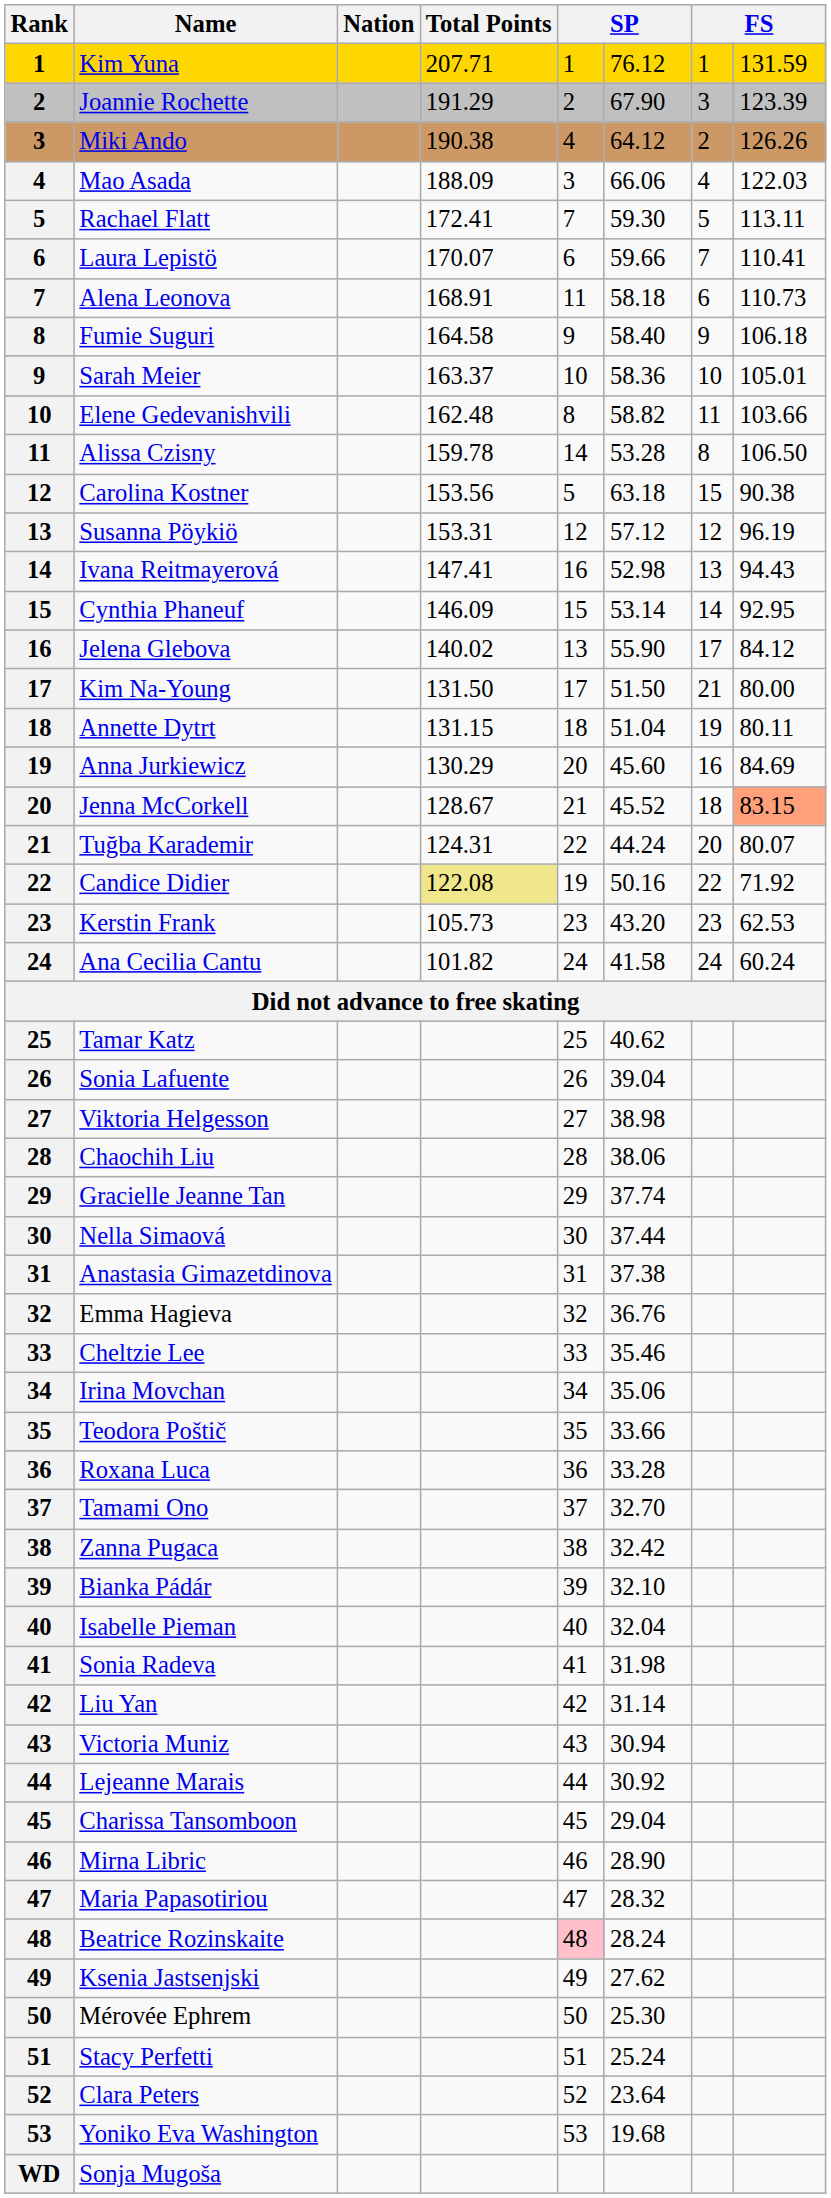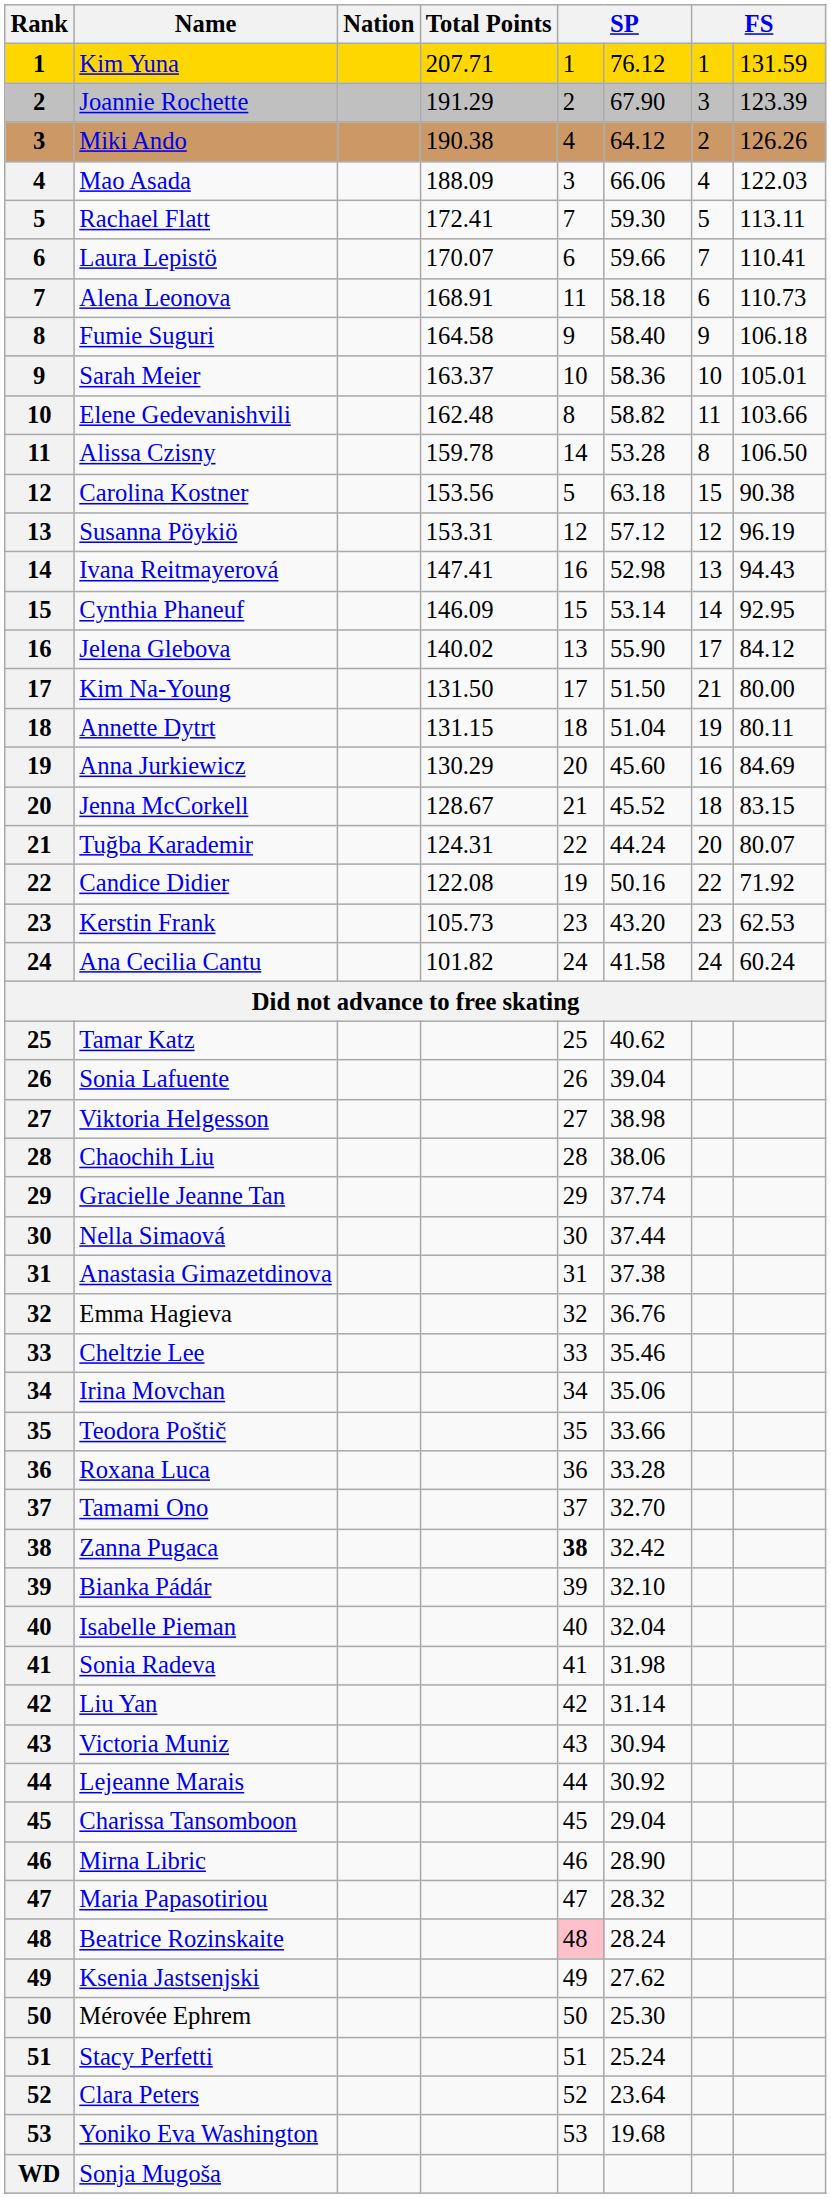(767, 805) lightsalmon background -> (767, 805) no background
(460, 883) khaki background -> (460, 883) no background
(575, 1548) normal -> (575, 1548) bold
